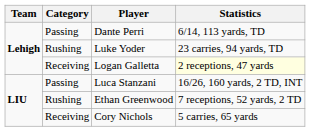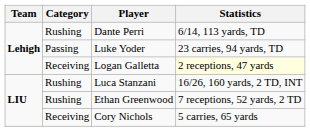(62, 31) Passing -> (63, 31) Rushing
(63, 48) Rushing -> (62, 48) Passing
(62, 83) Passing -> (63, 83) Rushing
